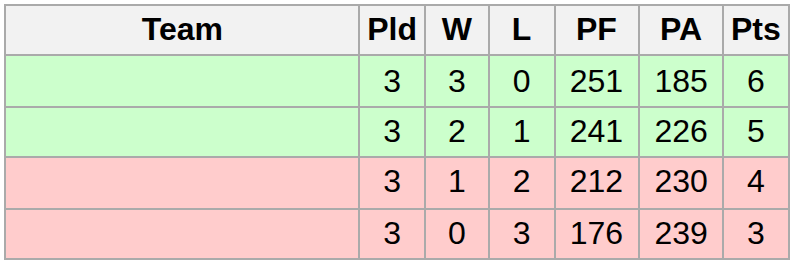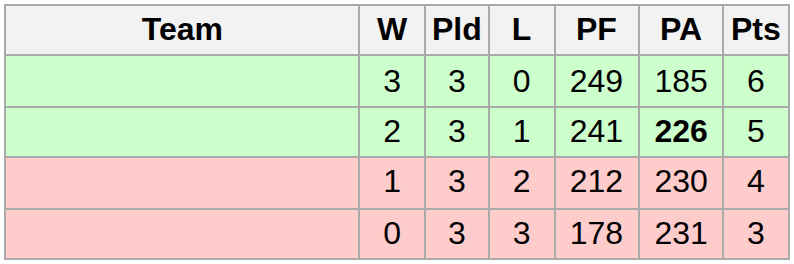columns swapped: (392, 29) <-> (457, 29)
(596, 80) 251 -> (596, 80) 249
(681, 131) normal -> (681, 131) bold
(596, 232) 176 -> (596, 232) 178
(681, 232) 239 -> (681, 232) 231
